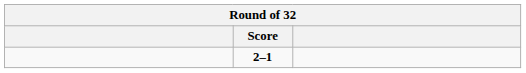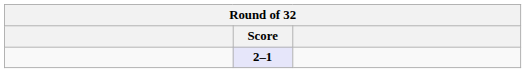(263, 57) no background -> (263, 57) lavender background
